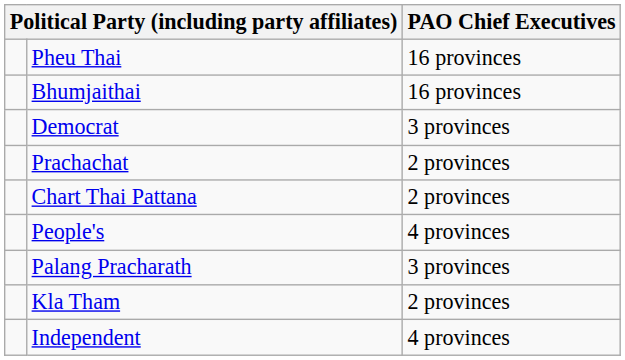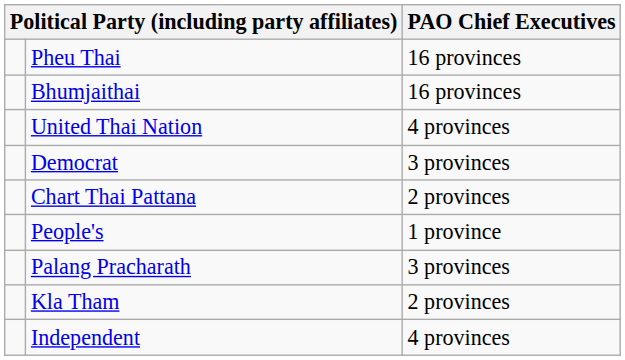+ row: (117, 127)
- row: (80, 162)
(459, 232) 4 provinces -> (454, 232) 1 province
